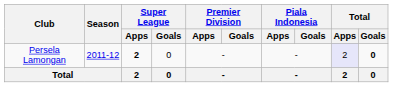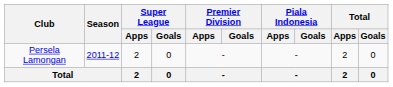(137, 56) bold -> (137, 56) normal
(345, 56) lavender background -> (345, 56) no background
(373, 56) bold -> (373, 56) normal
